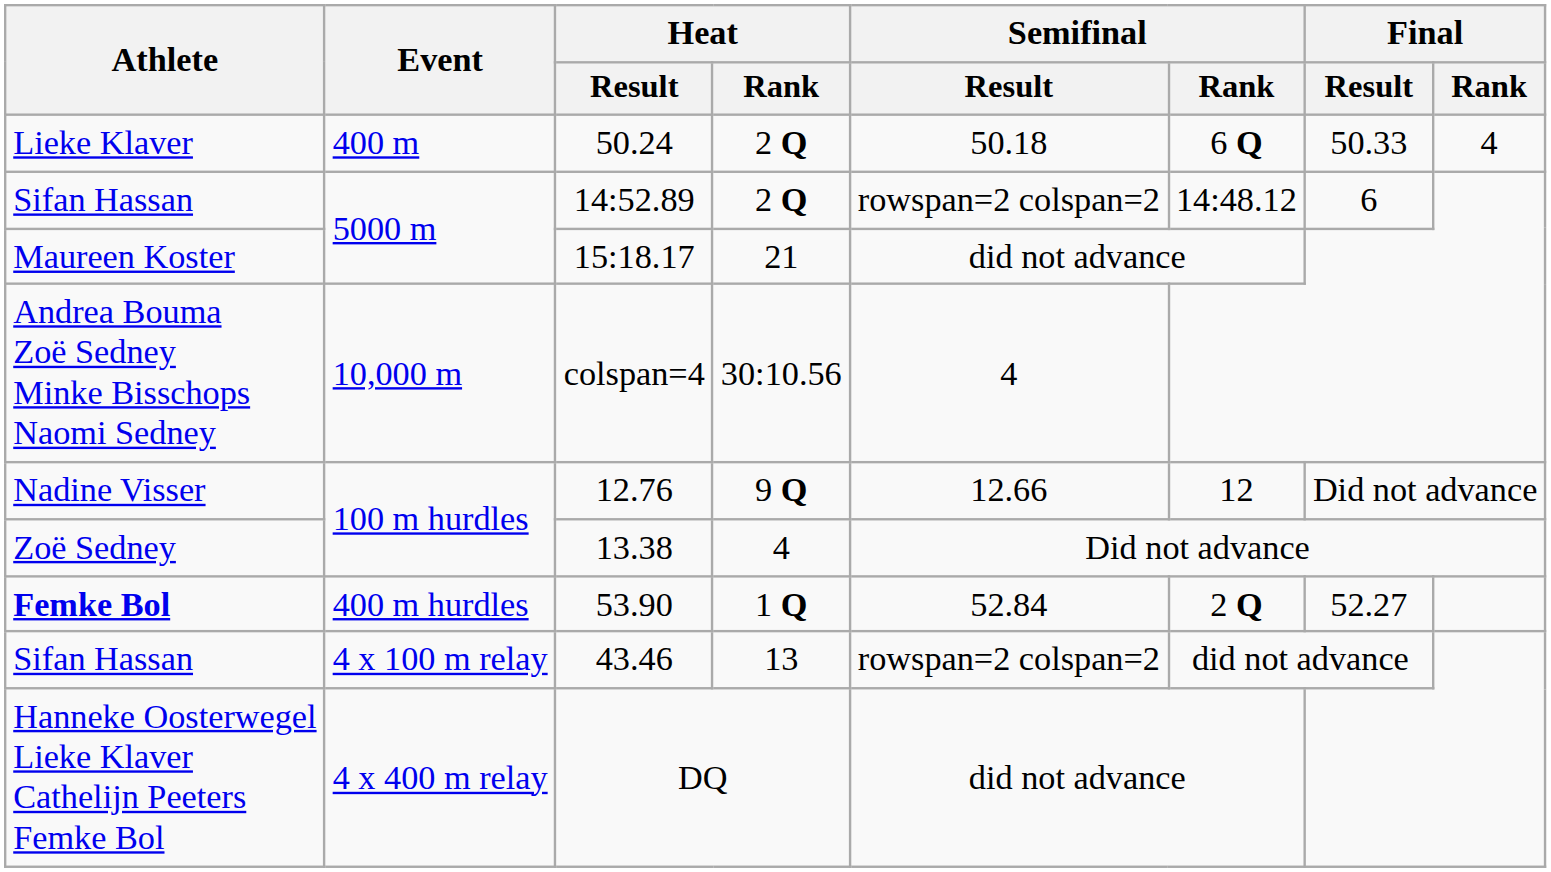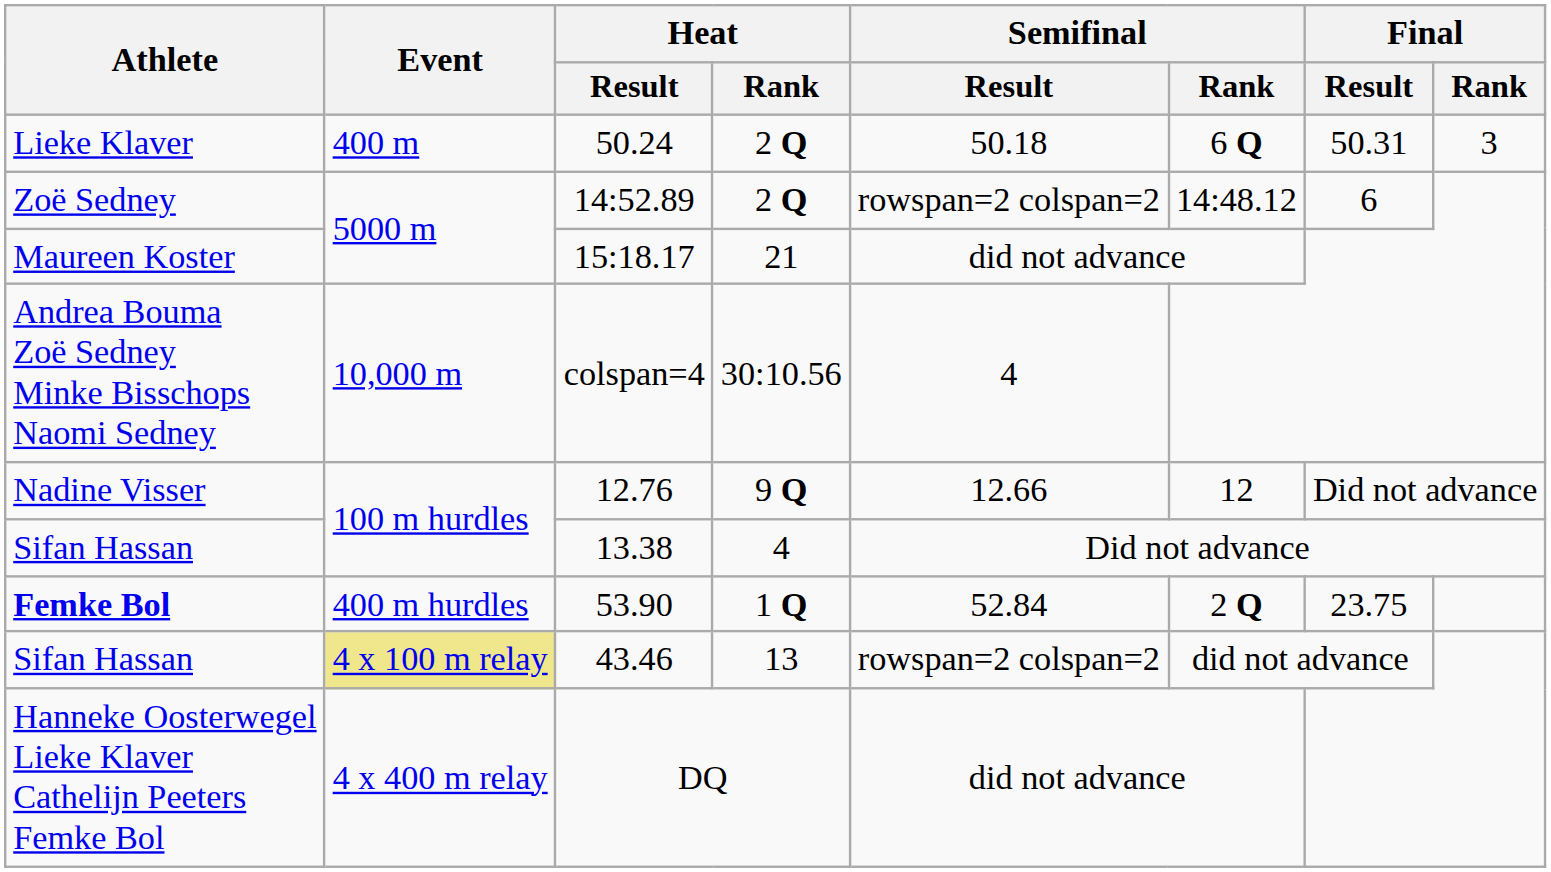(1369, 143) 50.33 -> (1369, 143) 50.31
(1489, 143) 4 -> (1489, 143) 3
(103, 199) Sifan Hassan -> (95, 199) Zoë Sedney
(95, 547) Zoë Sedney -> (103, 547) Sifan Hassan
(1369, 603) 52.27 -> (1369, 603) 23.75
(440, 660) no background -> (440, 660) khaki background
